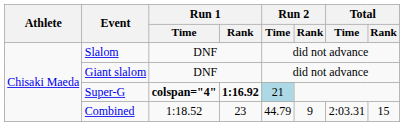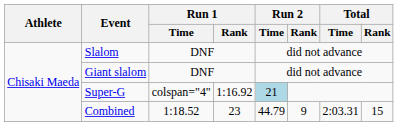(184, 92) bold -> (181, 92) normal
(240, 92) bold -> (234, 92) normal
